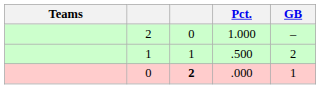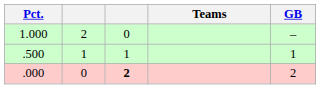columns swapped: (66, 14) <-> (242, 14)
(293, 53) 2 -> (293, 53) 1
(293, 73) 1 -> (293, 73) 2
